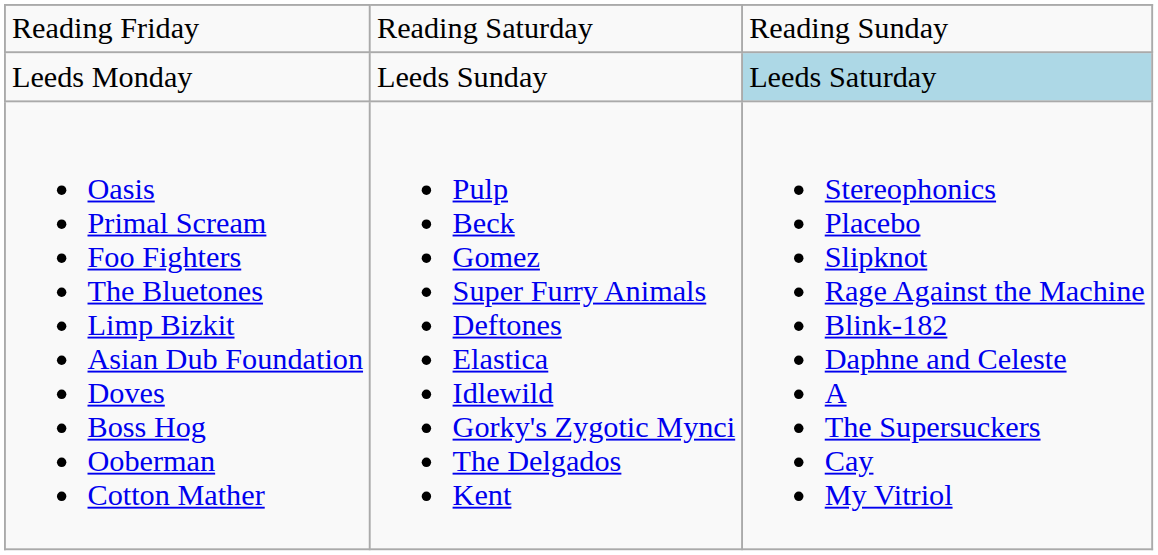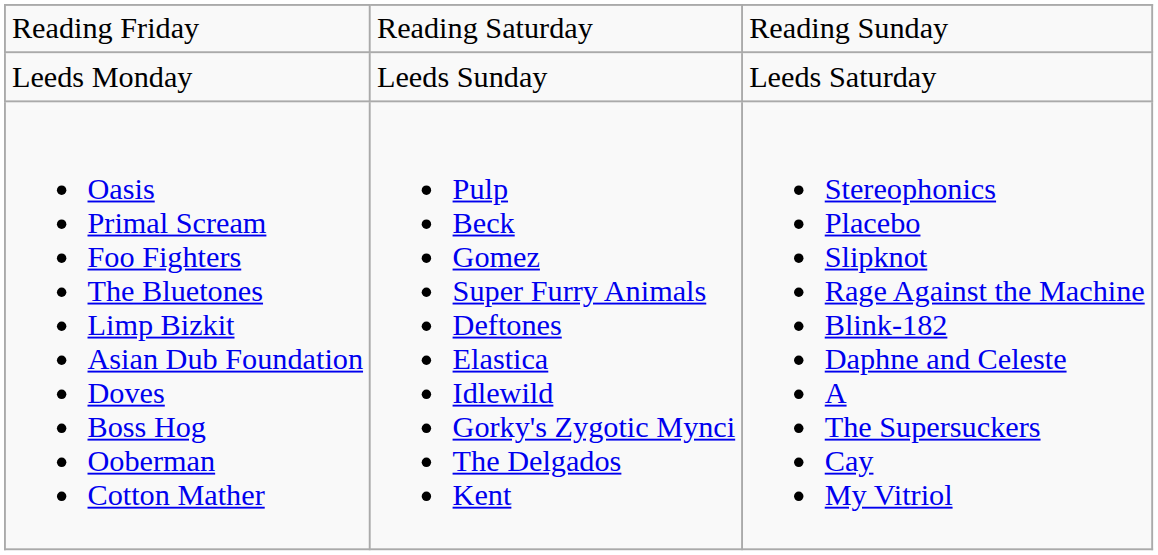(843, 76) lightblue background -> (843, 76) no background
